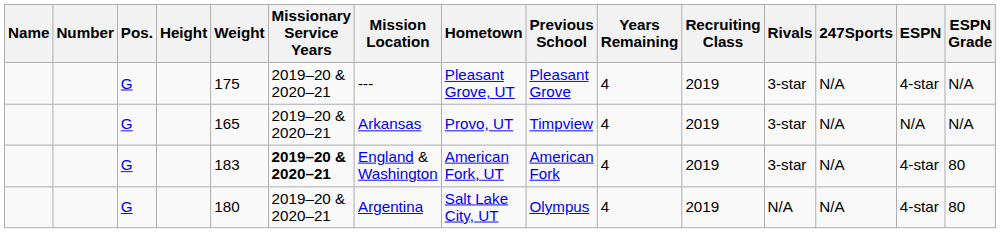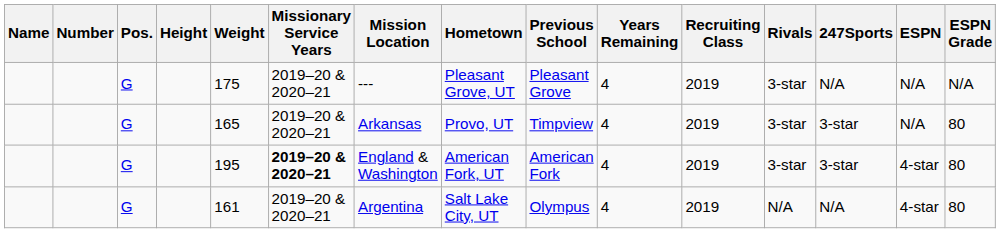(919, 83) 4-star -> (913, 83) N/A
(832, 124) N/A -> (839, 124) 3-star
(961, 124) N/A -> (957, 124) 80
(227, 165) 183 -> (227, 165) 195
(832, 165) N/A -> (839, 165) 3-star
(227, 207) 180 -> (227, 207) 161
